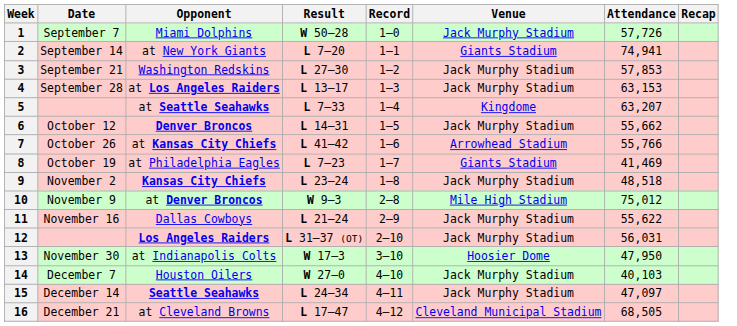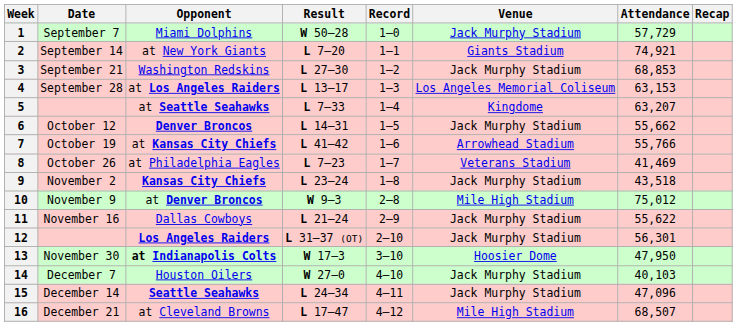(641, 32) 57,726 -> (655, 32) 57,729
(641, 51) 74,941 -> (655, 51) 74,921
(641, 70) 57,853 -> (655, 70) 68,853
(509, 88) Jack Murphy Stadium -> (515, 88) Los Angeles Memorial Coliseum
(81, 144) October 26 -> (81, 144) October 19
(81, 163) October 19 -> (81, 163) October 26
(509, 163) Giants Stadium -> (515, 163) Veterans Stadium
(641, 182) 48,518 -> (655, 182) 43,518
(641, 238) 56,031 -> (655, 238) 56,301
(204, 256) normal -> (204, 256) bold
(641, 293) 47,097 -> (655, 293) 47,096
(509, 312) Cleveland Municipal Stadium -> (515, 312) Mile High Stadium
(641, 312) 68,505 -> (655, 312) 68,507
